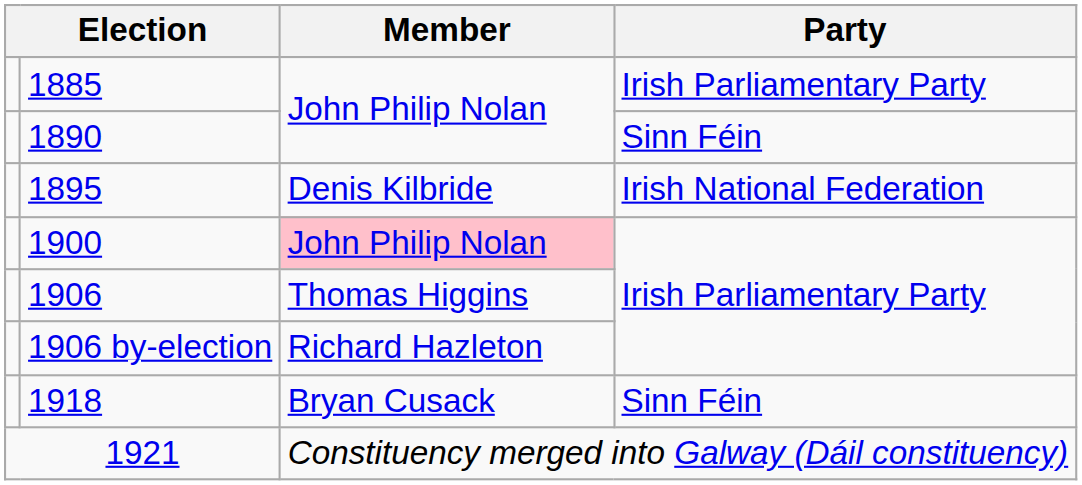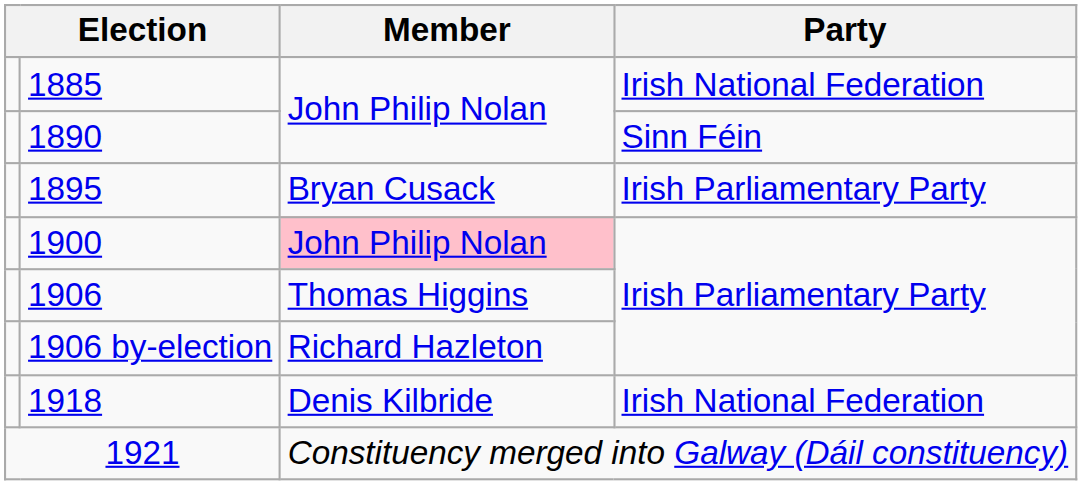(804, 83) Irish Parliamentary Party -> (803, 83) Irish National Federation
(390, 189) Denis Kilbride -> (391, 189) Bryan Cusack
(803, 189) Irish National Federation -> (804, 189) Irish Parliamentary Party
(391, 400) Bryan Cusack -> (390, 400) Denis Kilbride
(692, 400) Sinn Féin -> (803, 400) Irish National Federation
